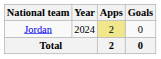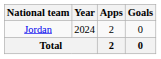(111, 29) khaki background -> (111, 29) no background
